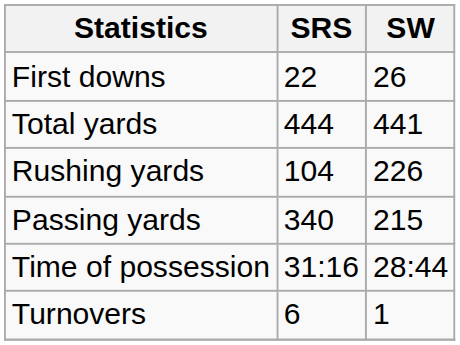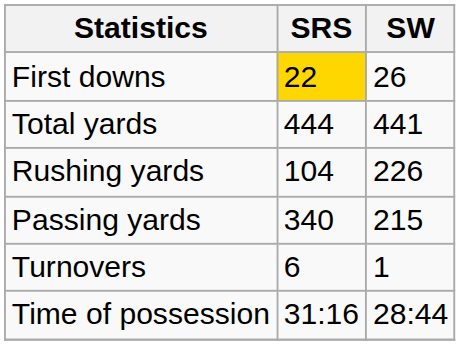(300, 76) no background -> (300, 76) gold background
rows swapped: (79, 314) <-> (141, 266)
